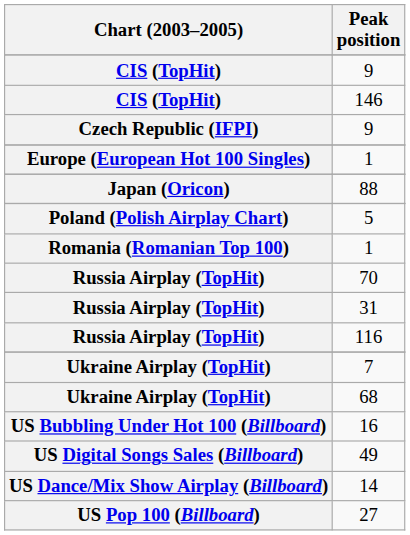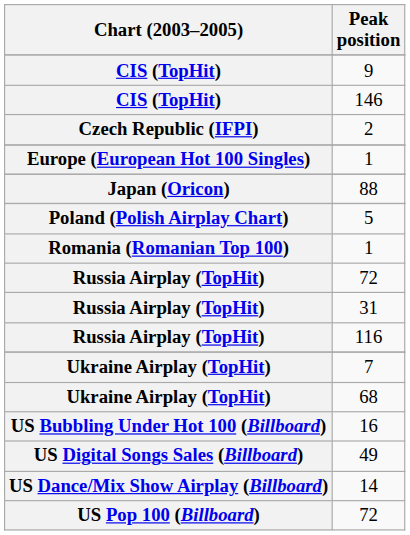(369, 129) 9 -> (369, 129) 2
(369, 277) 70 -> (369, 277) 72
(369, 515) 27 -> (369, 515) 72
